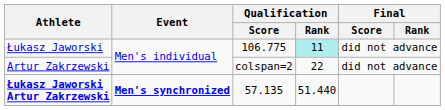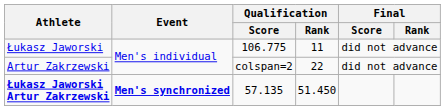(317, 48) paleturquoise background -> (317, 48) no background
(317, 90) 51.440 -> (317, 90) 51.450
